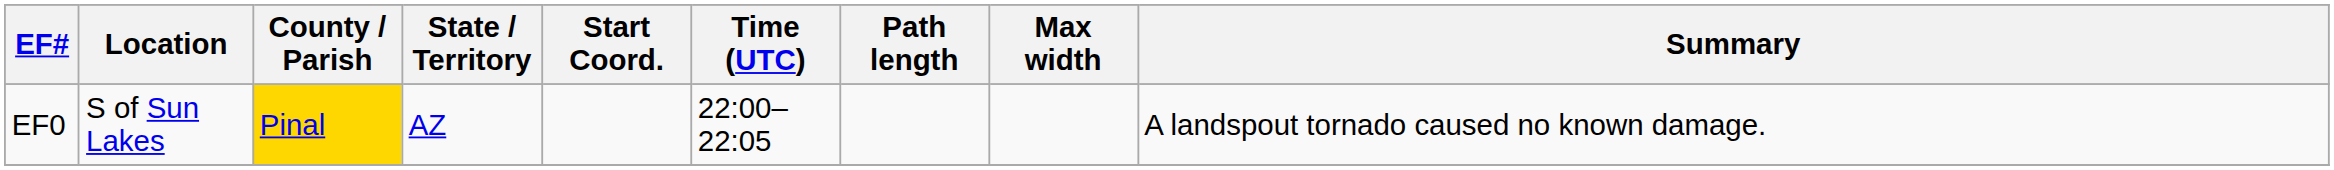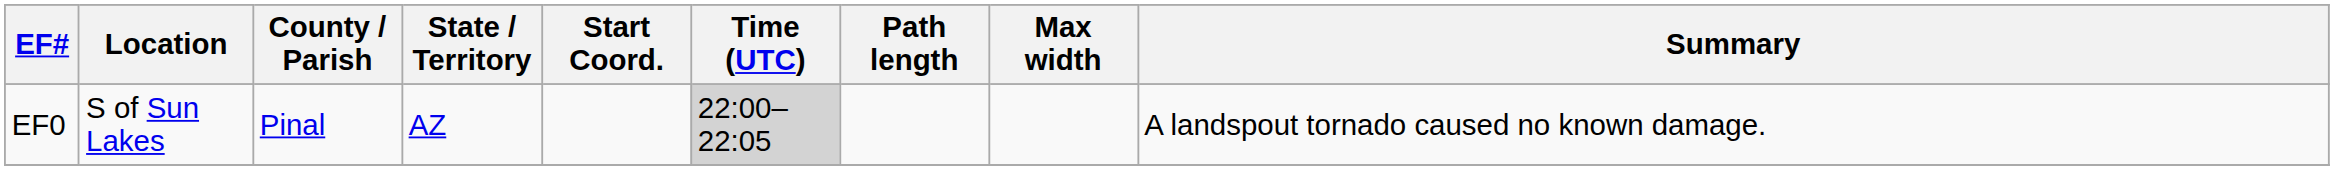(293, 124) gold background -> (293, 124) no background
(743, 124) no background -> (743, 124) lightgrey background
